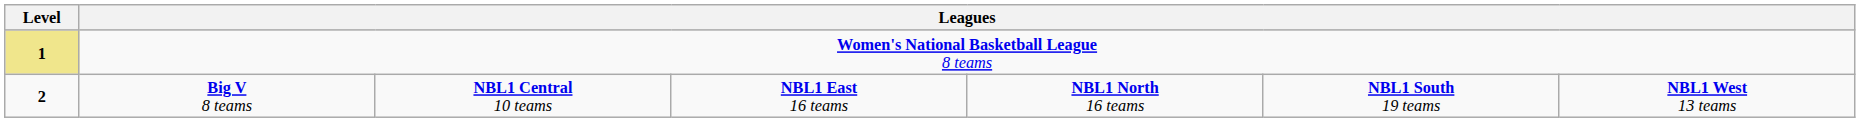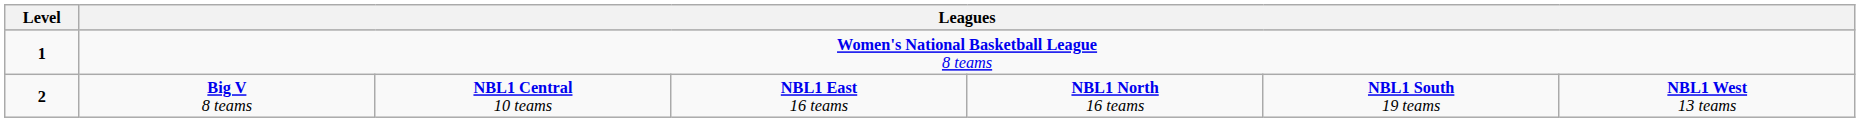(42, 52) khaki background -> (42, 52) no background
